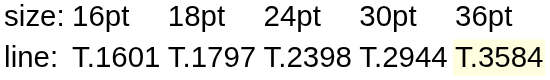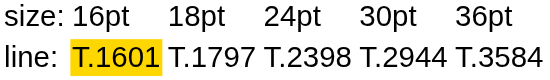(116, 57) no background -> (116, 57) gold background
(499, 57) lightyellow background -> (499, 57) no background
